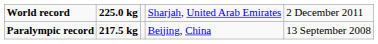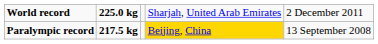(179, 30) no background -> (179, 30) gold background
